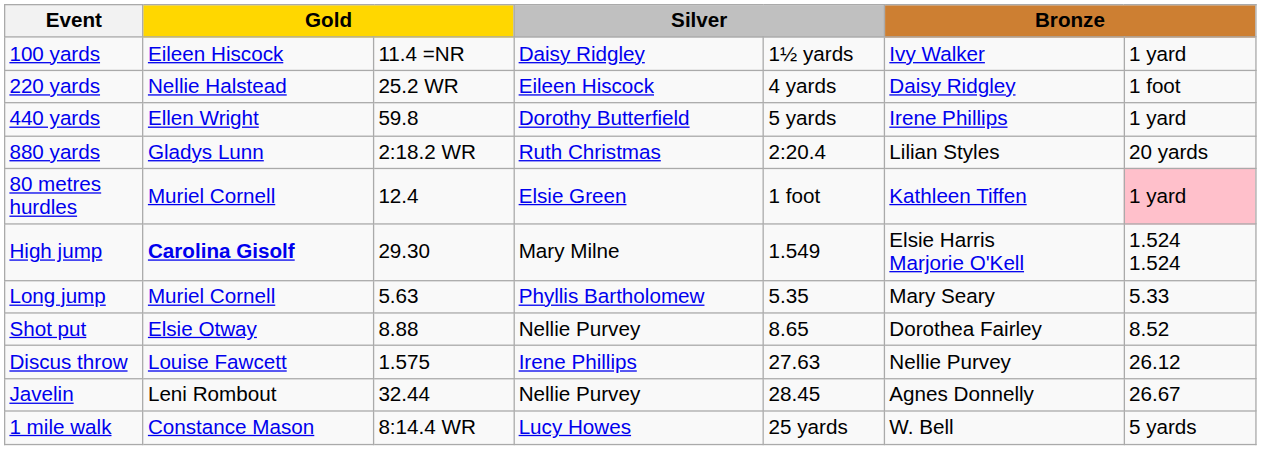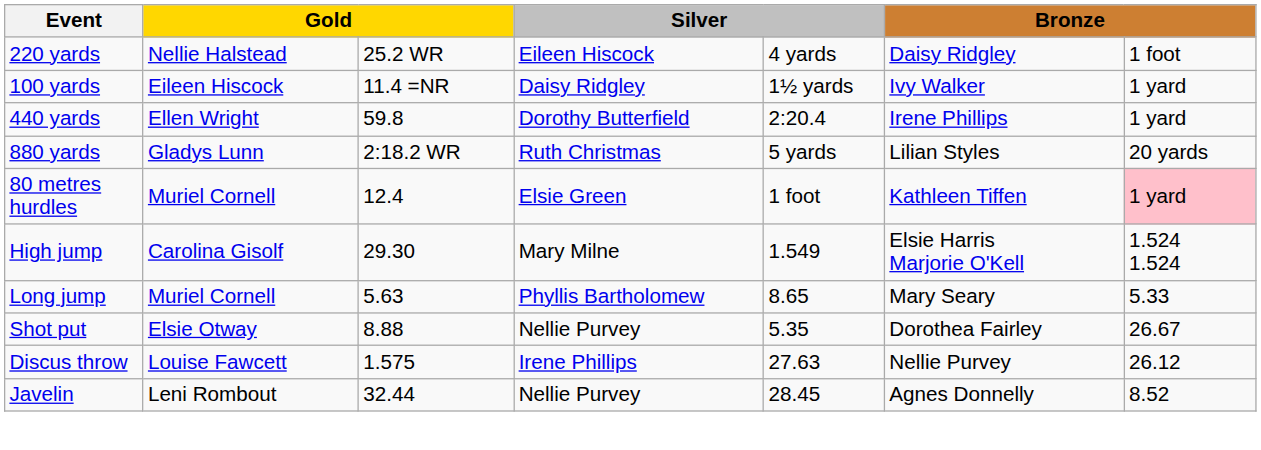rows swapped: (55, 53) <-> (55, 86)
(802, 119) 5 yards -> (797, 119) 2:20.4
(797, 151) 2:20.4 -> (802, 151) 5 yards
(221, 252) bold -> (216, 252) normal
(789, 296) 5.35 -> (789, 296) 8.65
(789, 329) 8.65 -> (789, 329) 5.35
(1149, 329) 8.52 -> (1155, 329) 26.67
(1155, 394) 26.67 -> (1149, 394) 8.52
- row: (60, 427)
